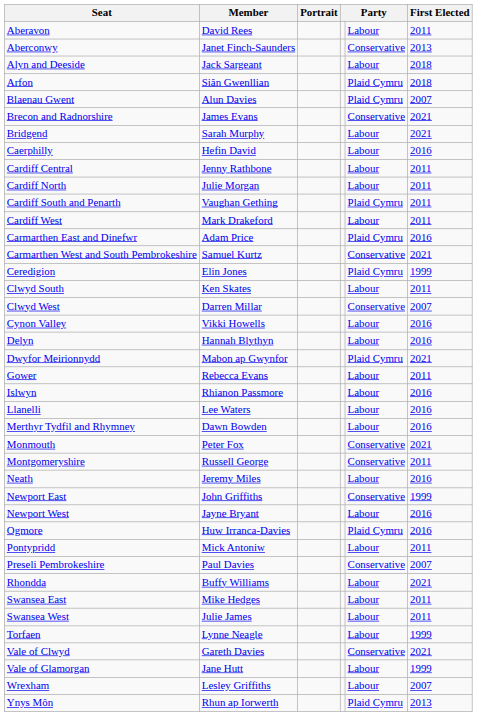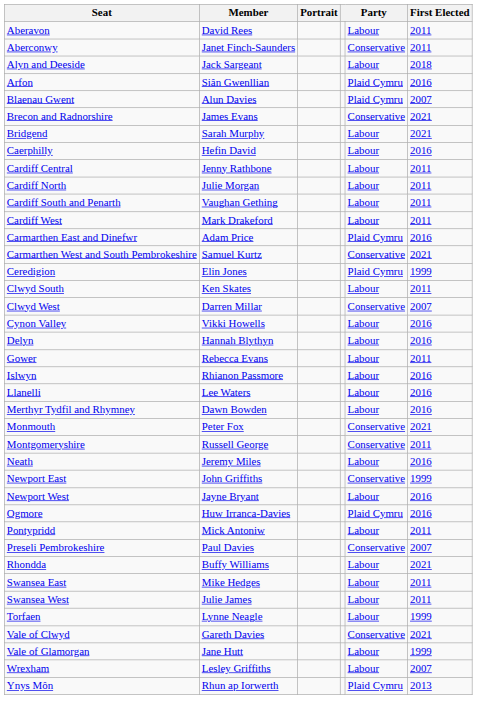(421, 47) 2013 -> (421, 47) 2011
(421, 82) 2018 -> (421, 82) 2016
(375, 202) Plaid Cymru -> (363, 202) Labour
- row: (54, 358)
